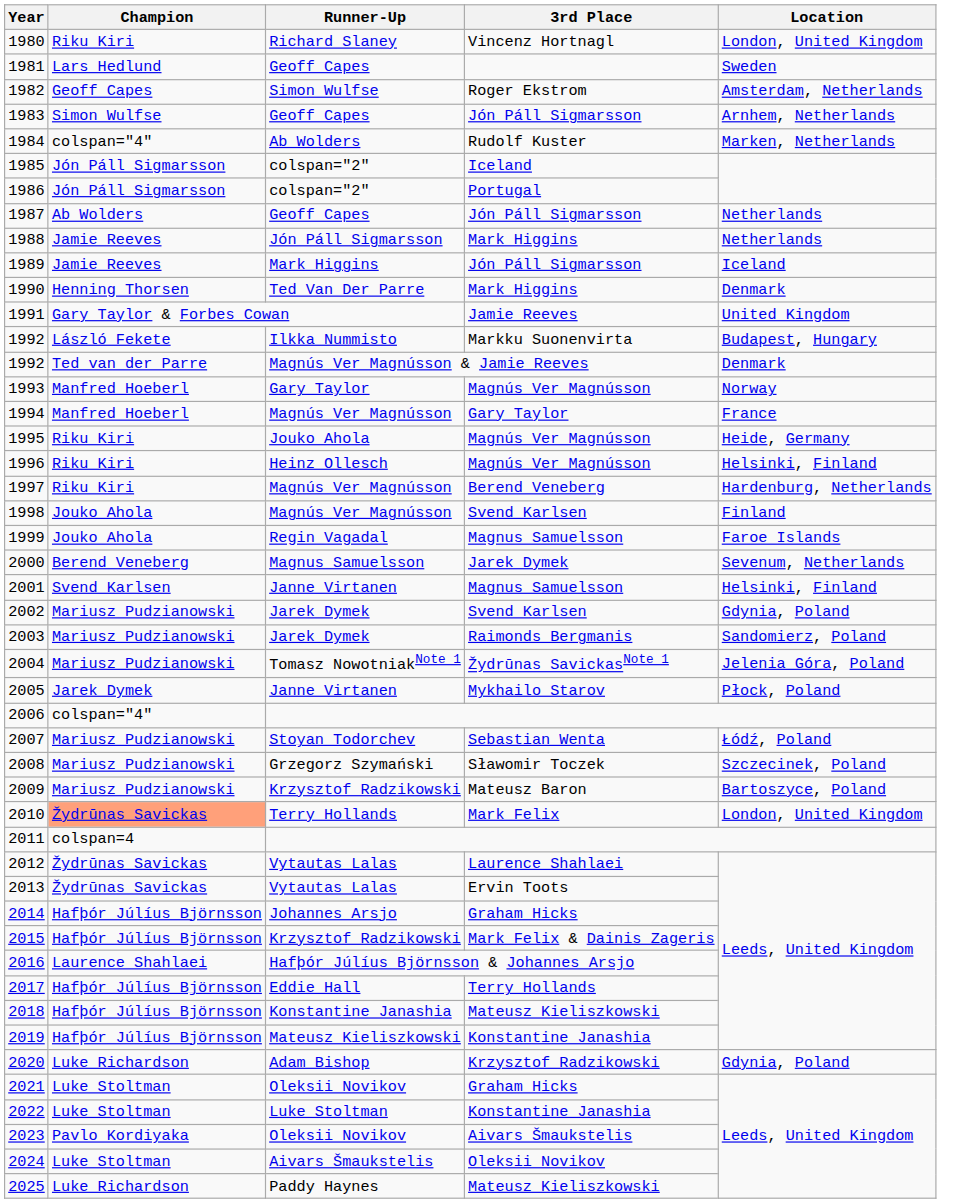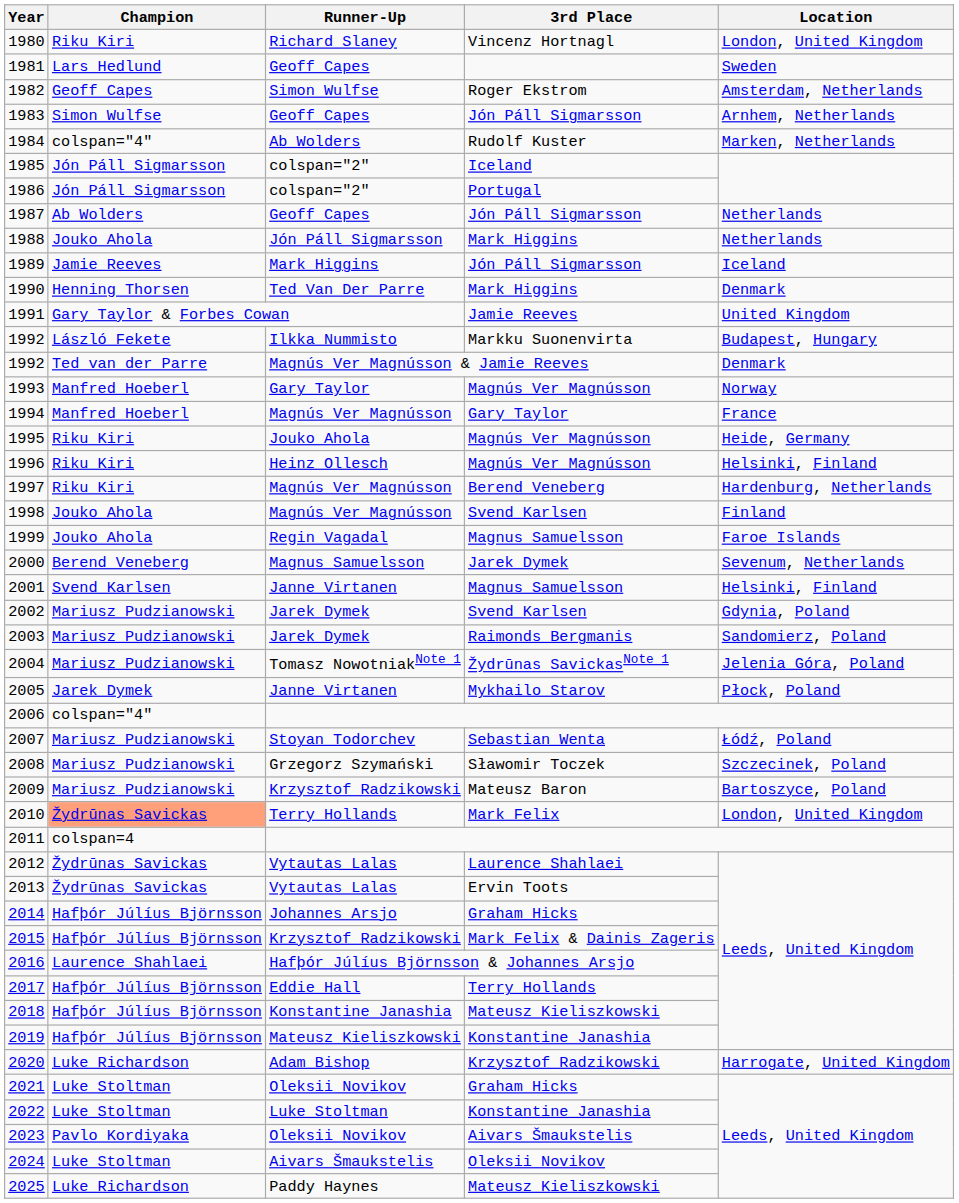(107, 240) Jamie Reeves -> (102, 240) Jouko Ahola
(786, 1062) Gdynia, Poland -> (836, 1062) Harrogate, United Kingdom
